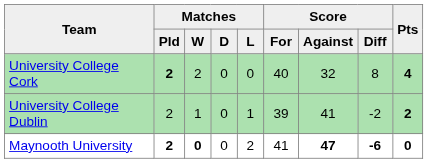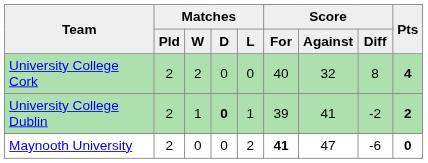(169, 73) bold -> (169, 73) normal
(224, 113) normal -> (224, 113) bold
(169, 146) bold -> (169, 146) normal
(198, 146) bold -> (198, 146) normal
(281, 146) normal -> (281, 146) bold
(328, 146) bold -> (328, 146) normal
(375, 146) bold -> (375, 146) normal
